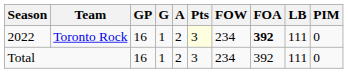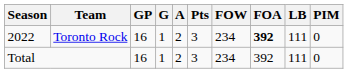(194, 36) lightyellow background -> (194, 36) no background
